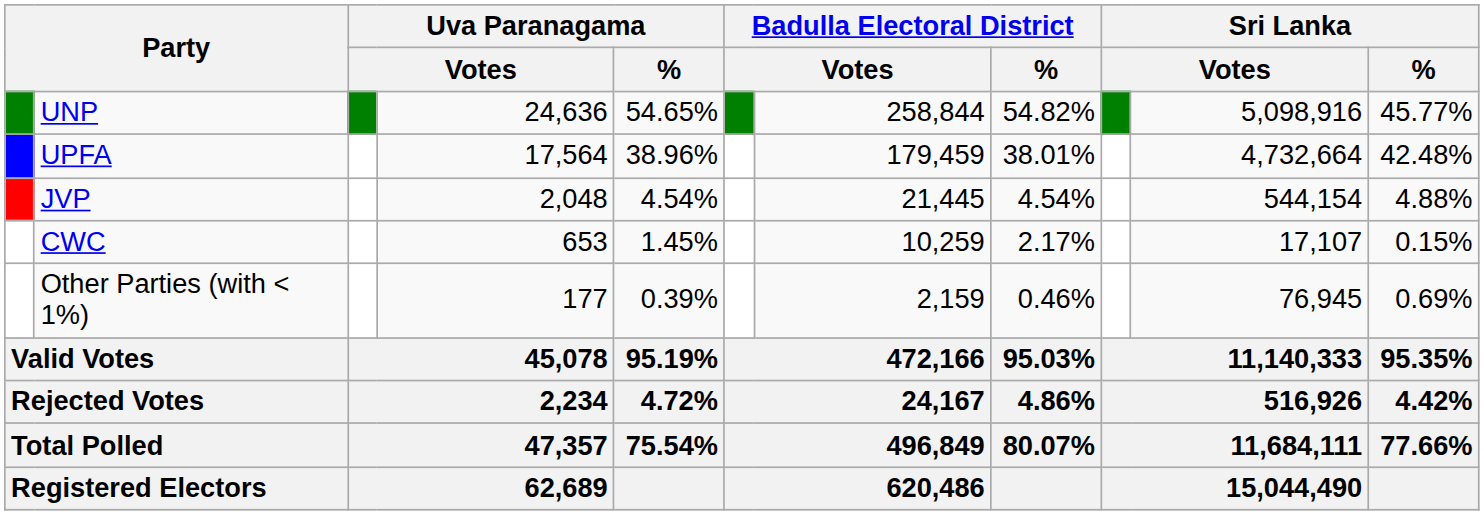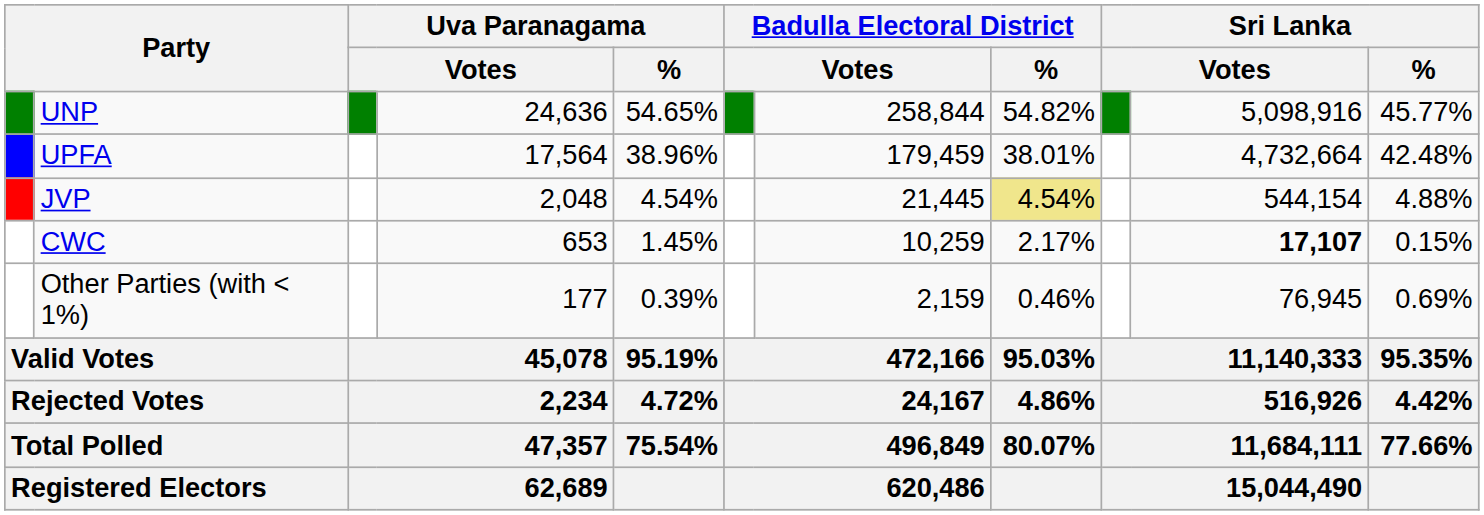(1056, 198) no background -> (1056, 198) khaki background
(1321, 241) normal -> (1321, 241) bold
